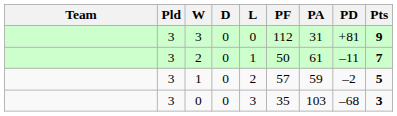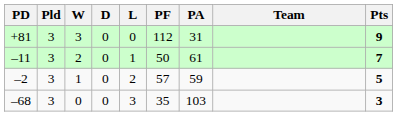columns swapped: (81, 15) <-> (349, 15)
